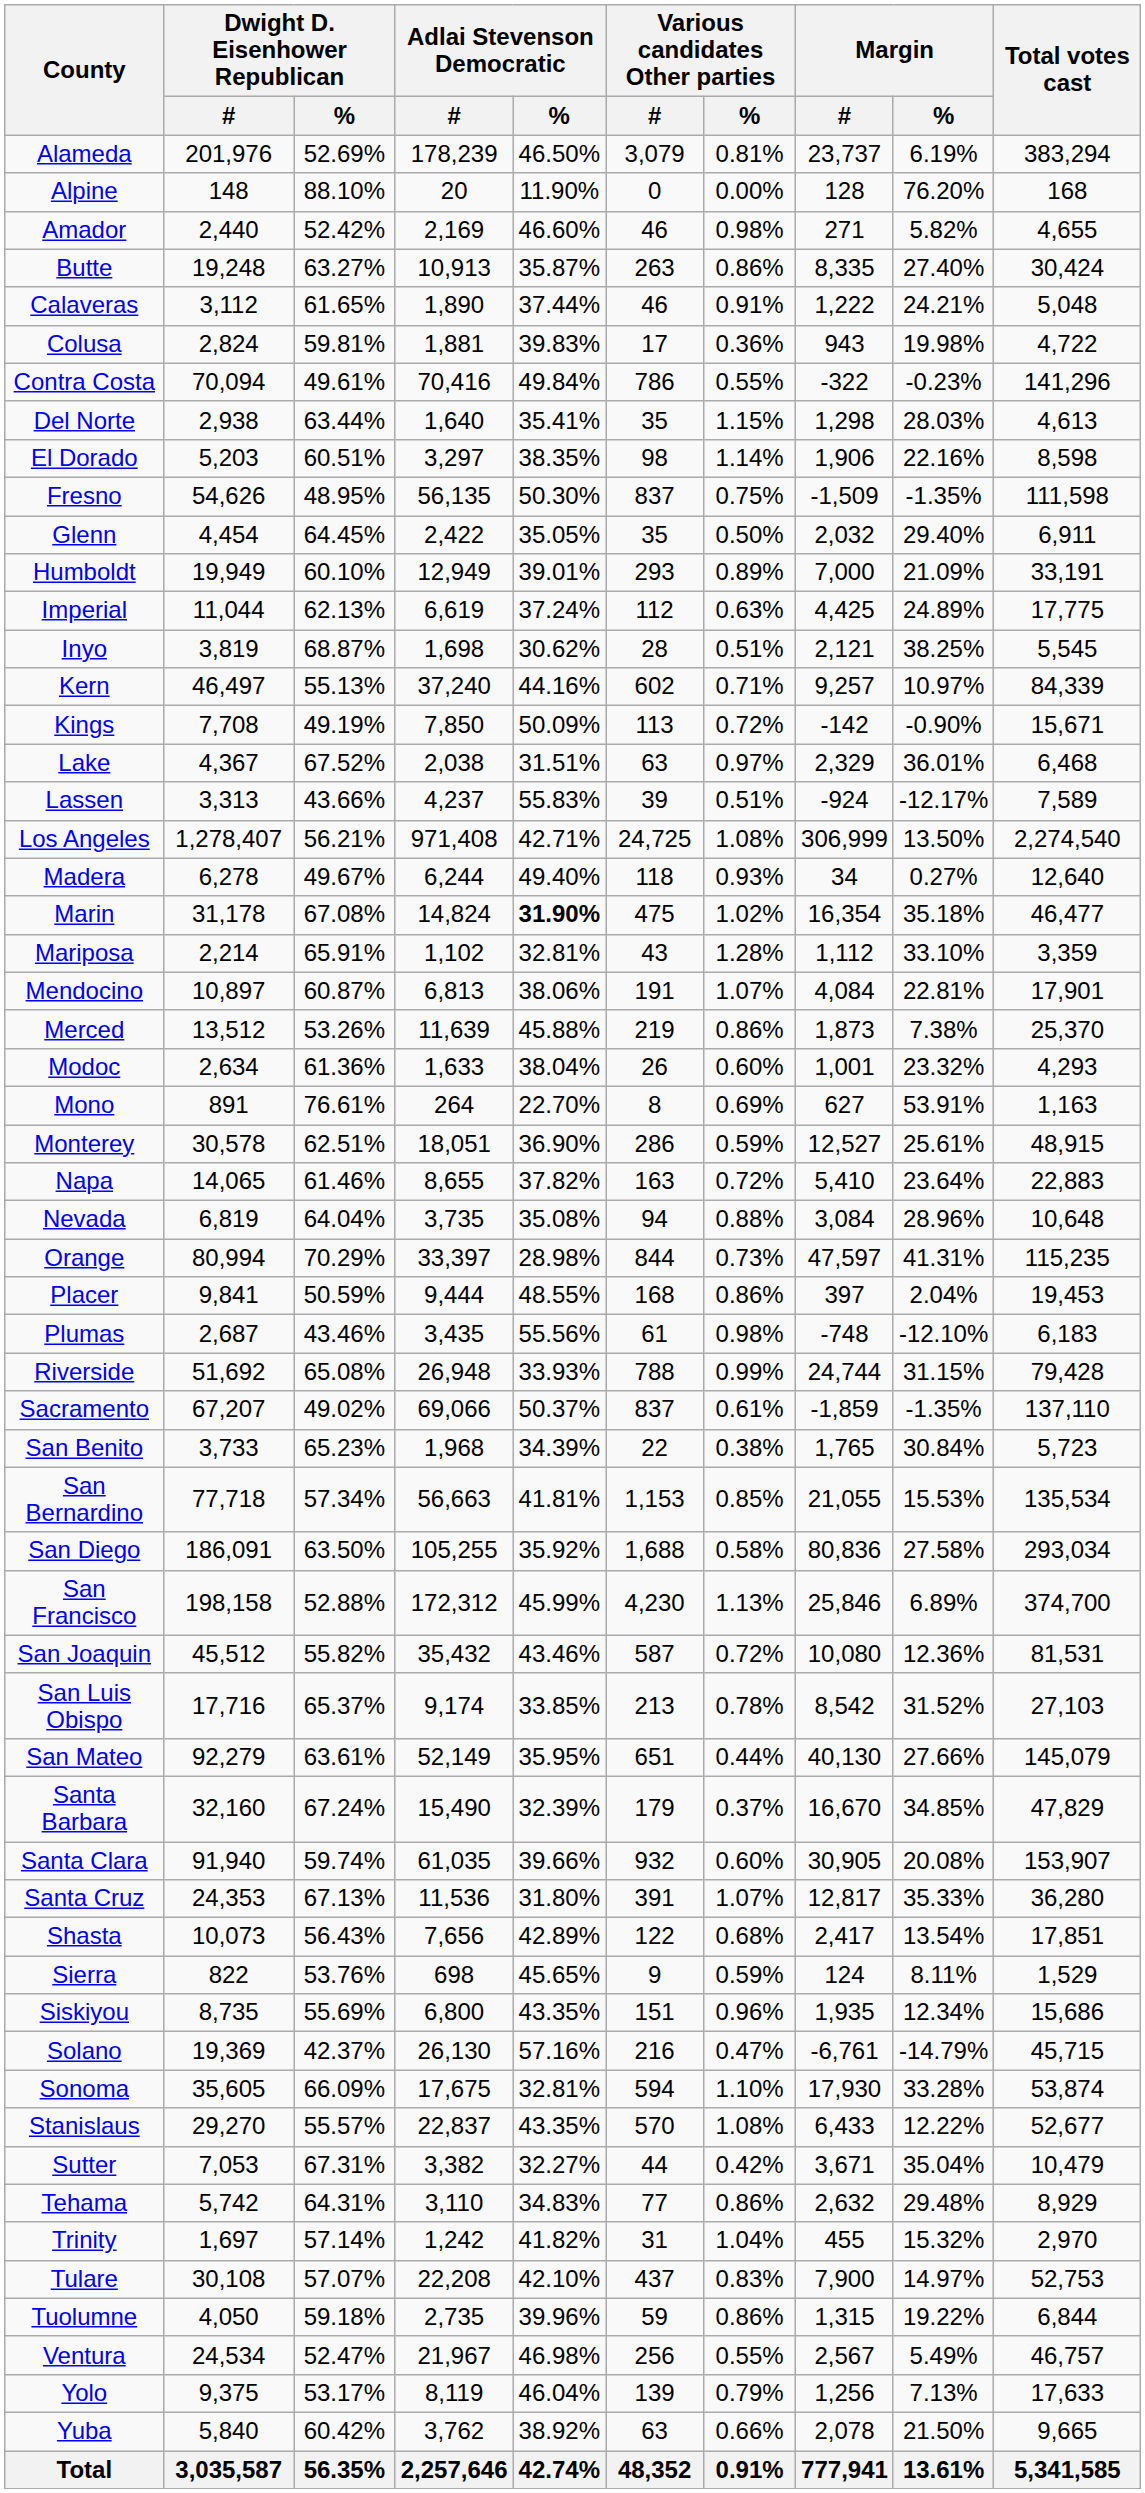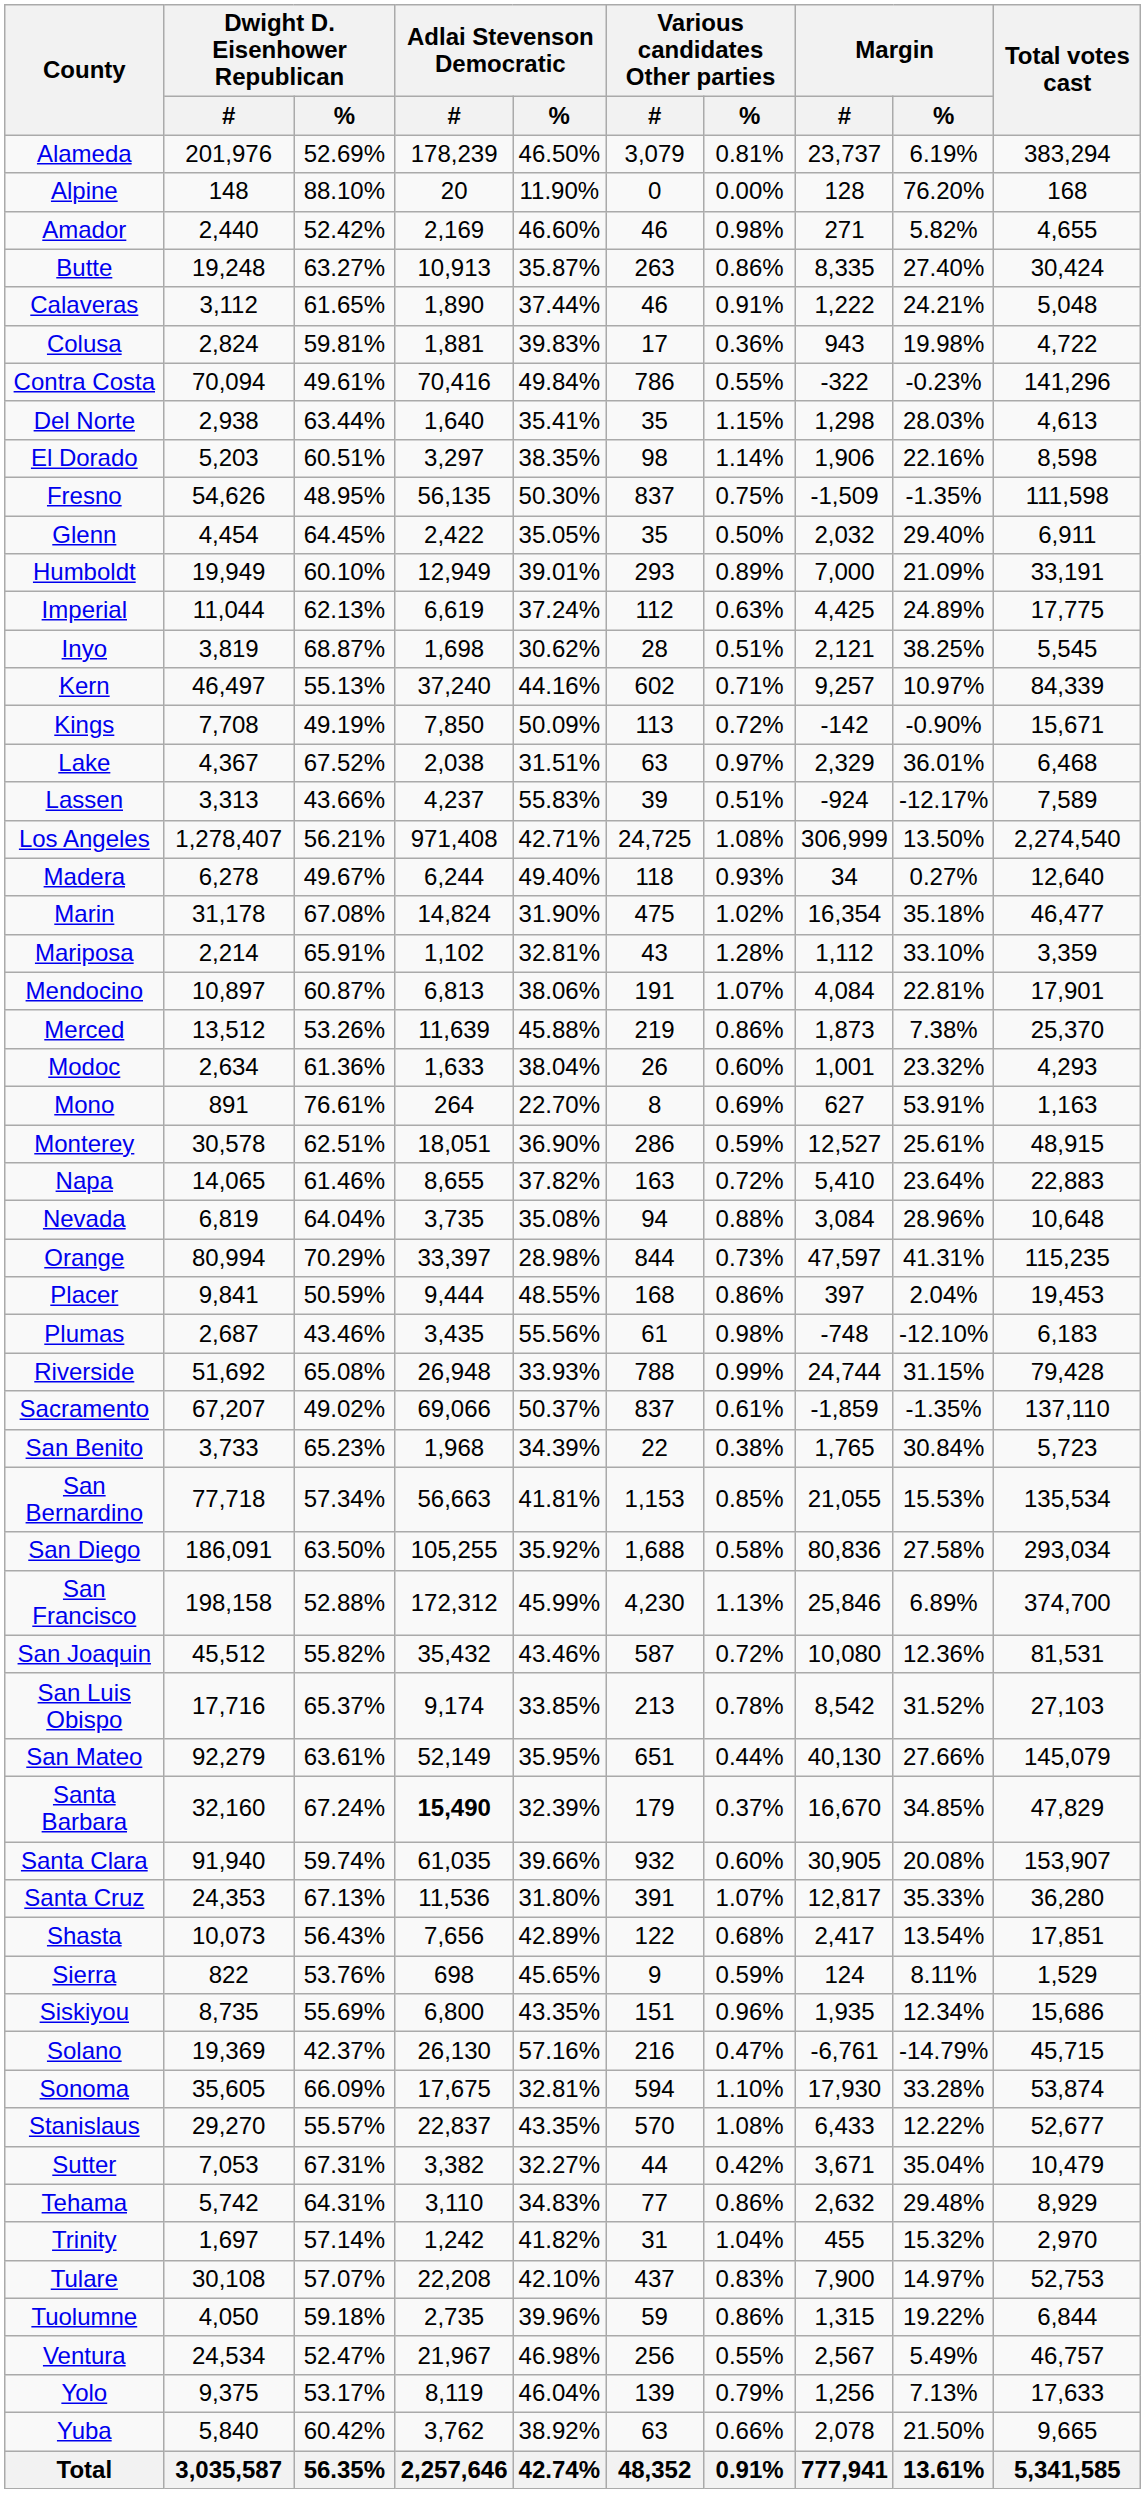(559, 914) bold -> (559, 914) normal
(454, 1808) normal -> (454, 1808) bold
